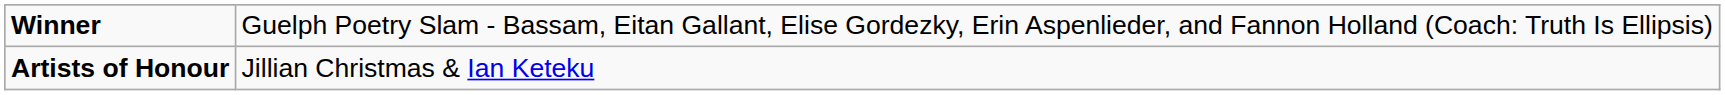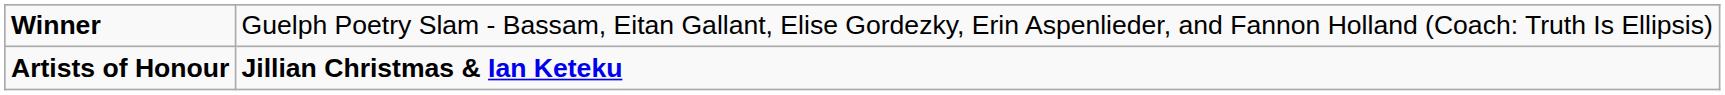(418, 67) normal -> (432, 67) bold
